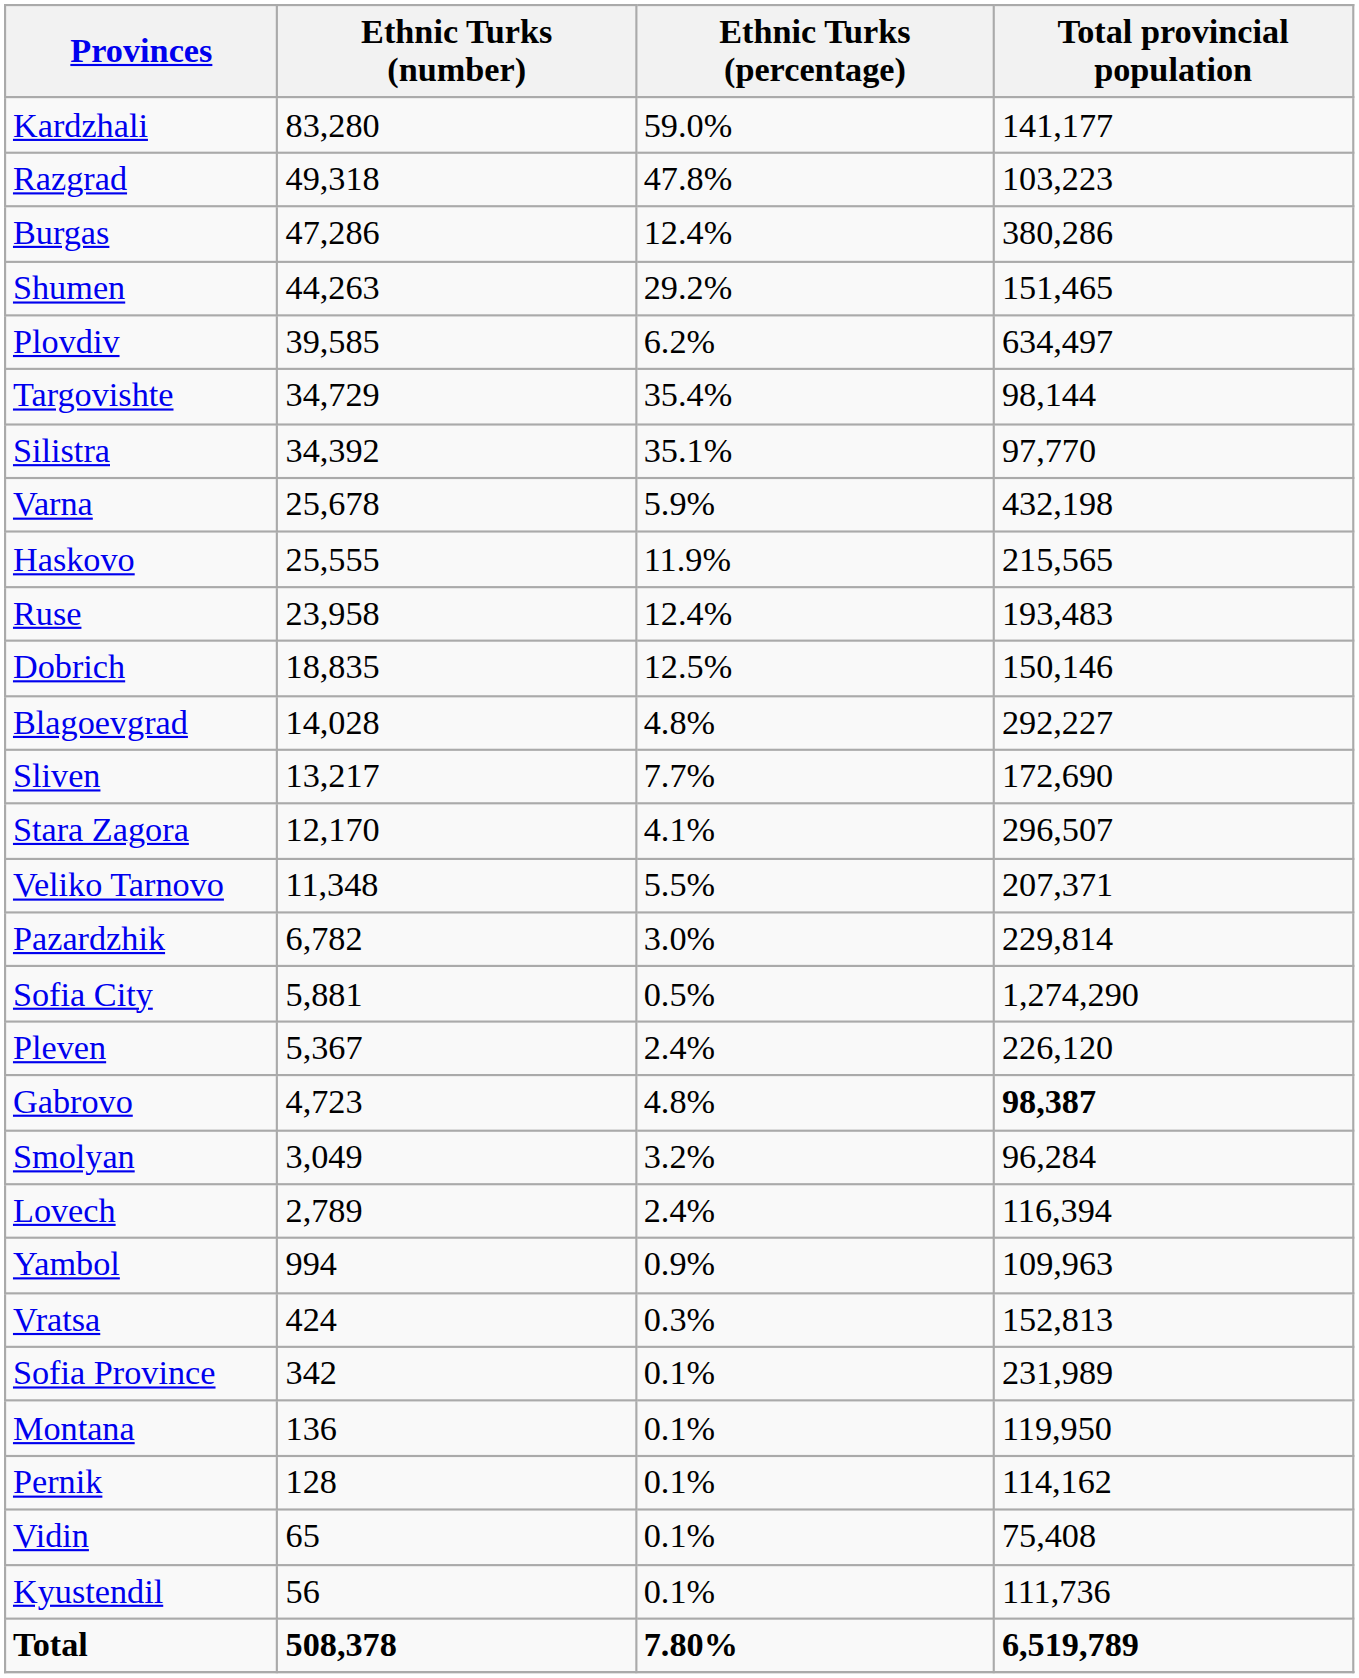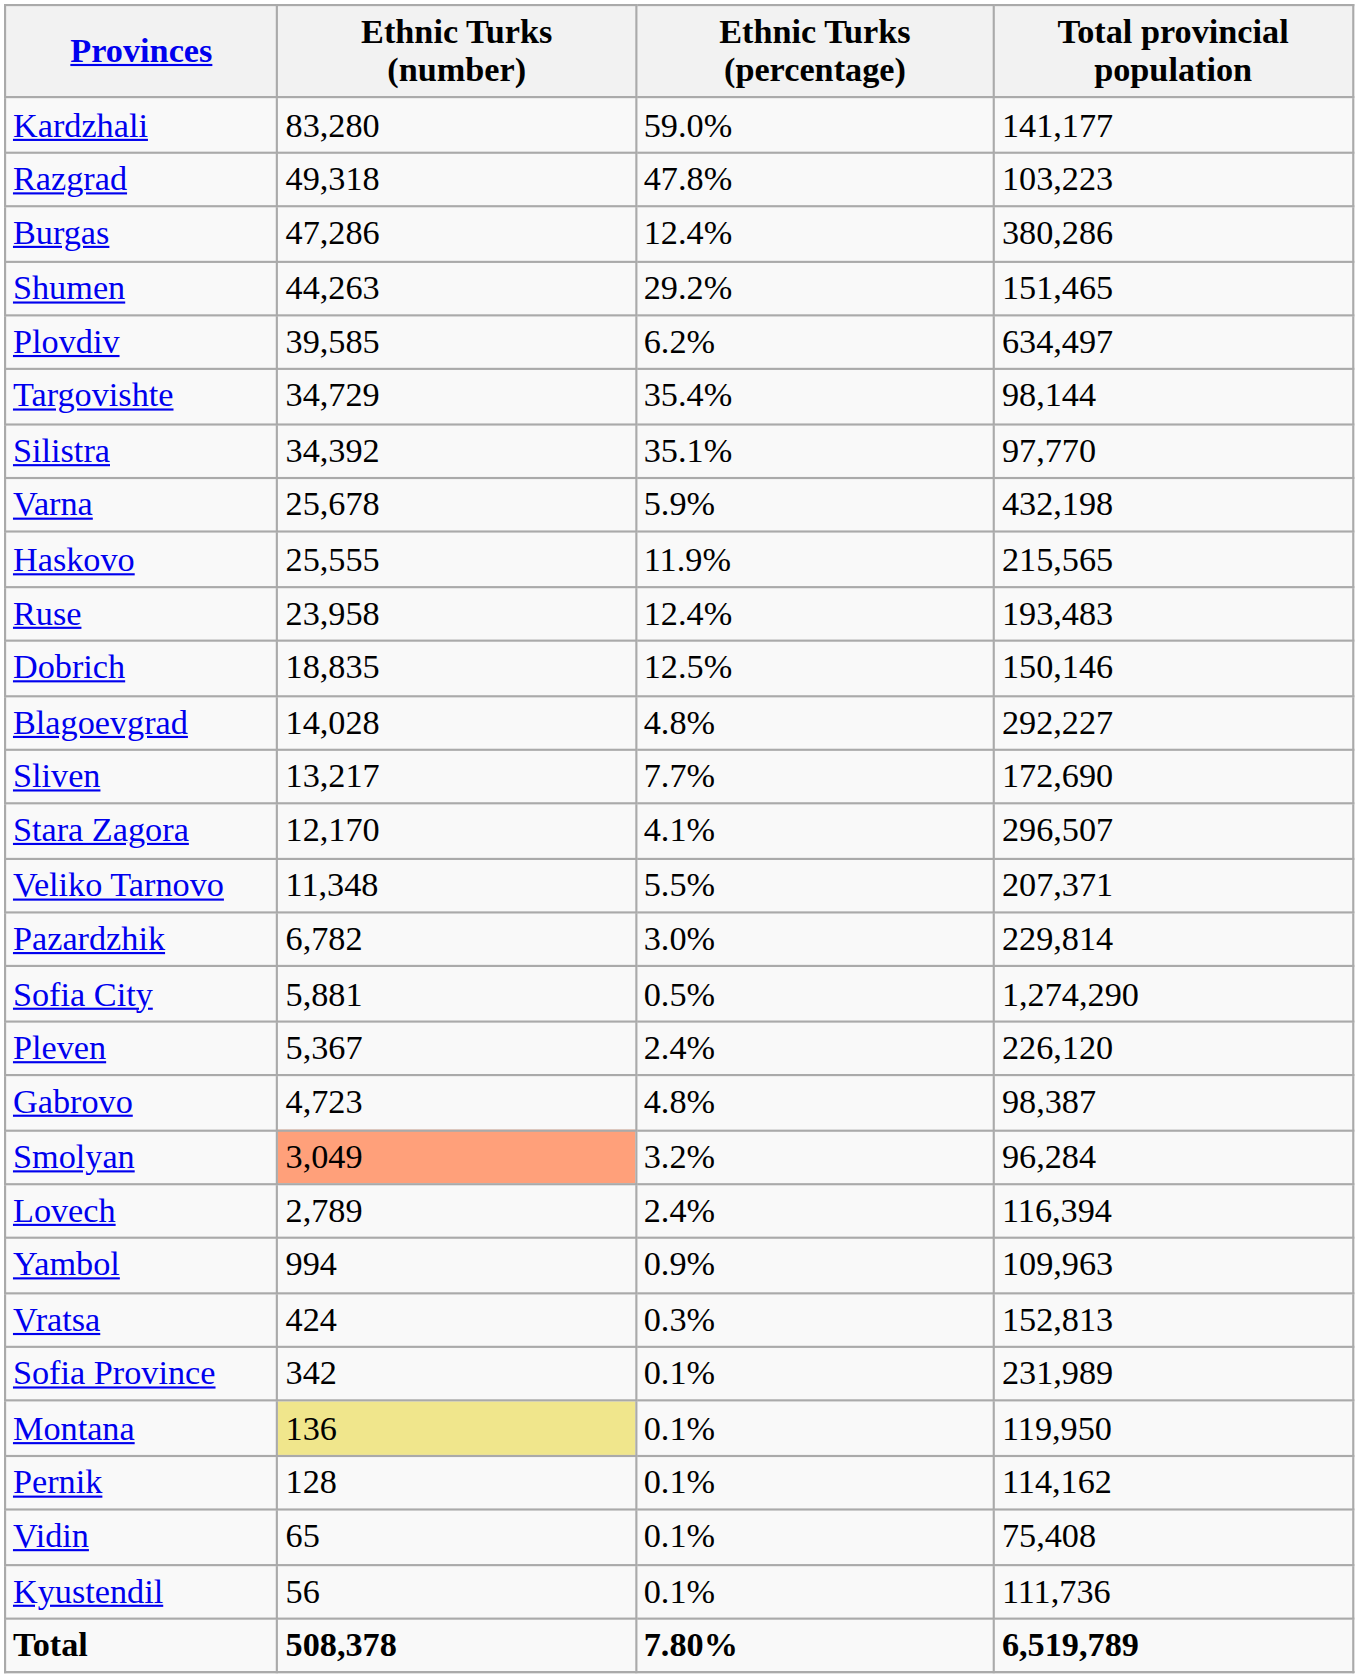(1049, 1101) bold -> (1049, 1101) normal
(324, 1156) no background -> (324, 1156) lightsalmon background
(311, 1427) no background -> (311, 1427) khaki background
